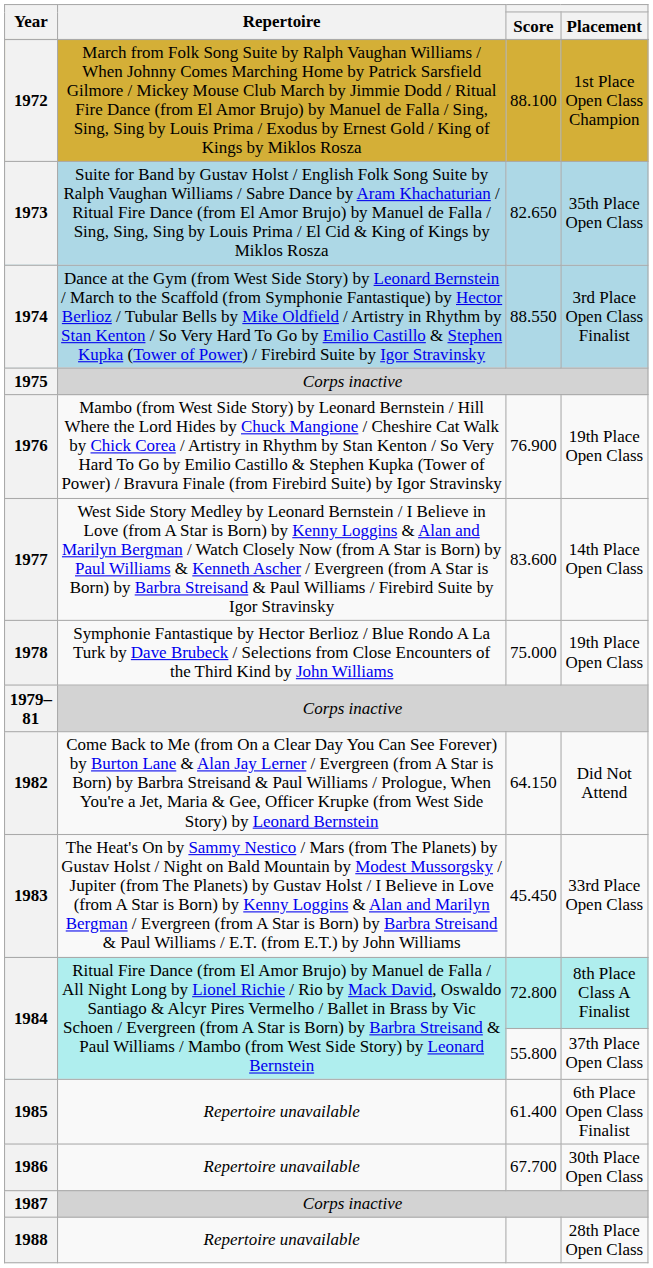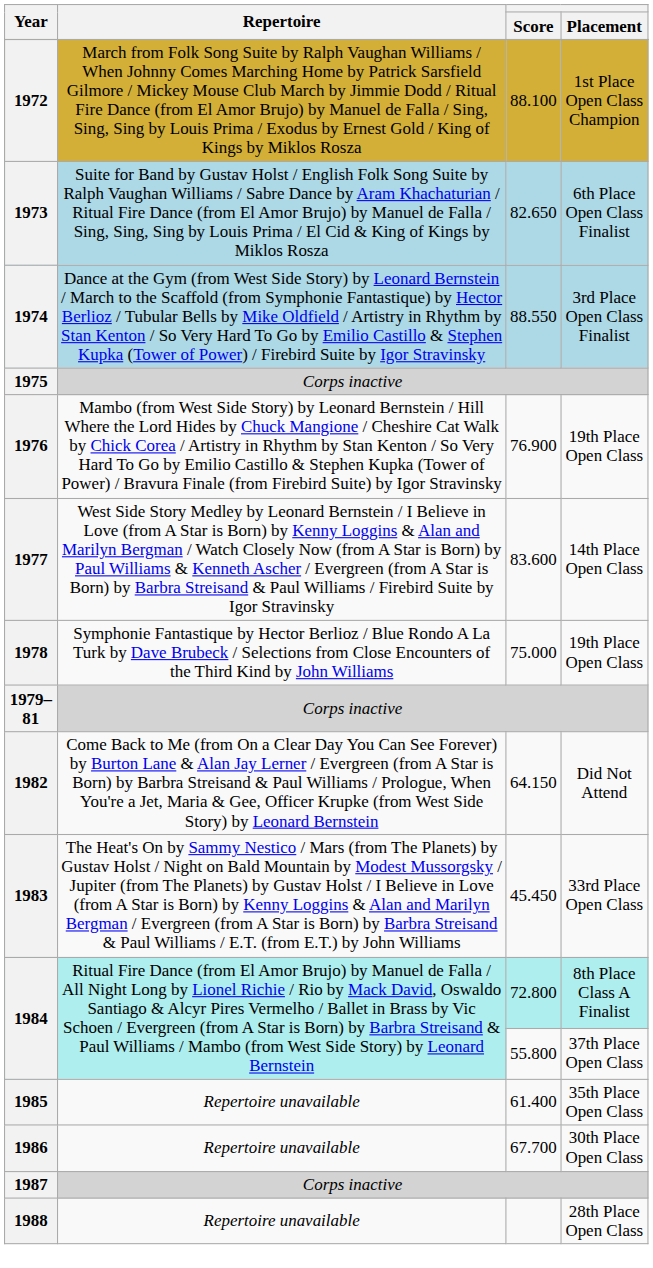(604, 213) 35th Place Open Class -> (604, 213) 6th Place Open Class Finalist
(604, 1111) 6th Place Open Class Finalist -> (604, 1102) 35th Place Open Class
